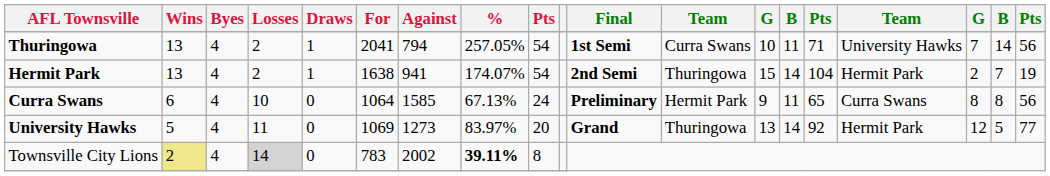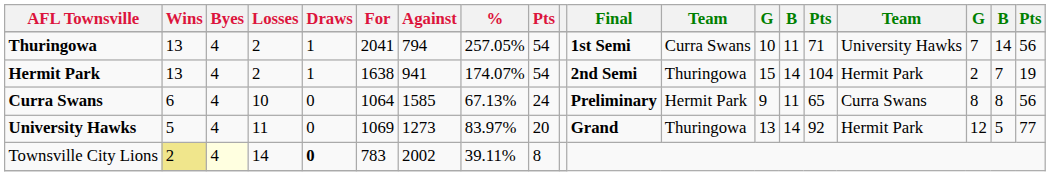(215, 155) no background -> (215, 155) lightyellow background
(260, 155) lightgrey background -> (260, 155) no background
(311, 155) normal -> (311, 155) bold
(492, 155) bold -> (490, 155) normal
